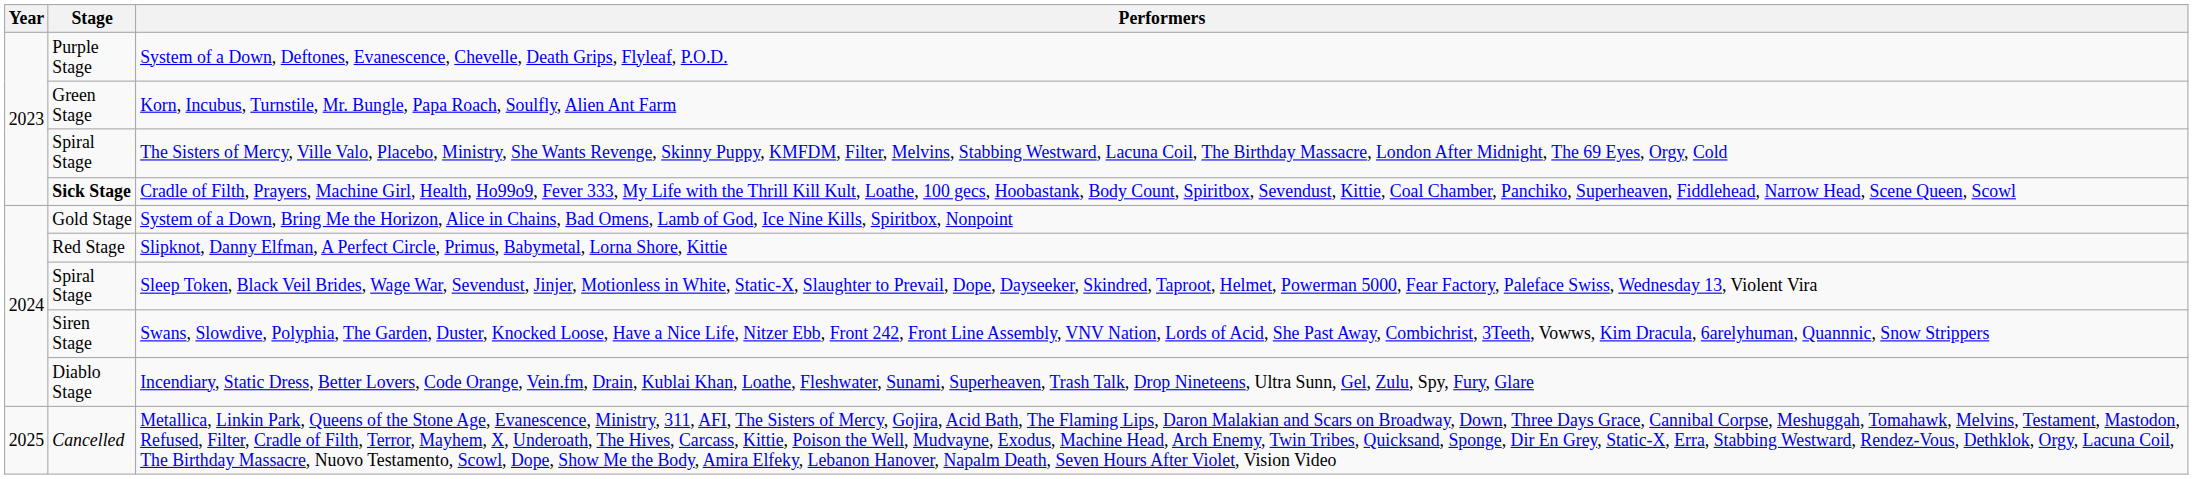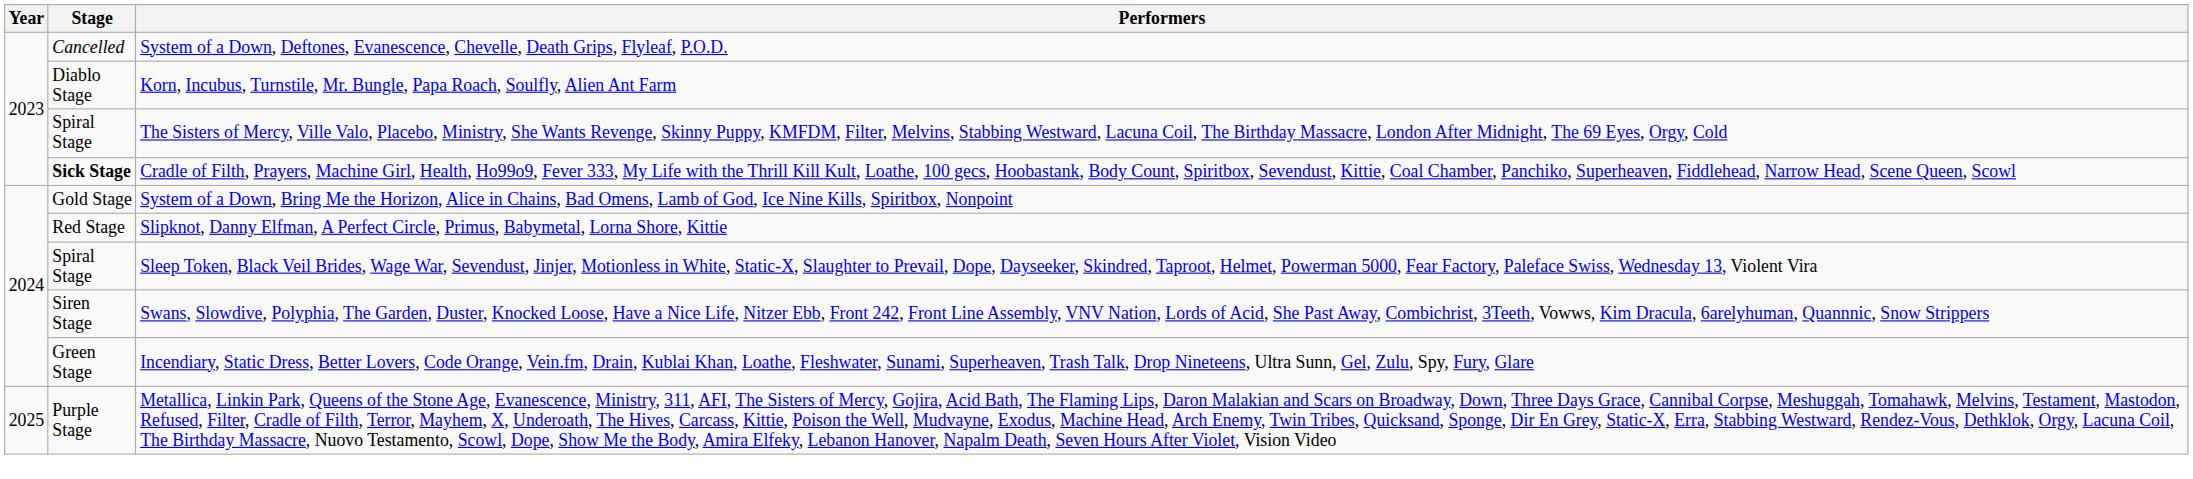(76, 56) Purple Stage -> (88, 46) Cancelled
(74, 104) Green Stage -> (77, 84) Diablo Stage
(77, 381) Diablo Stage -> (74, 361) Green Stage
(88, 440) Cancelled -> (76, 420) Purple Stage
